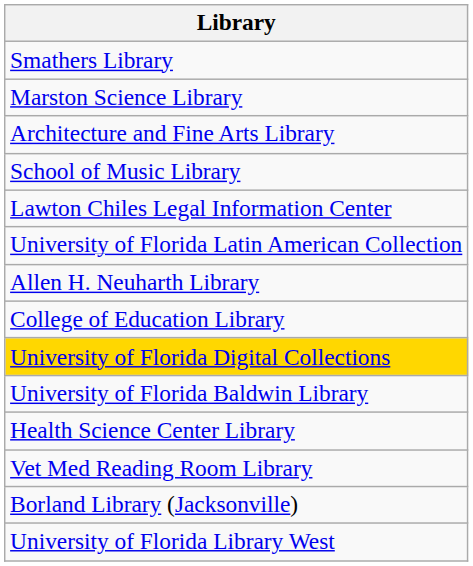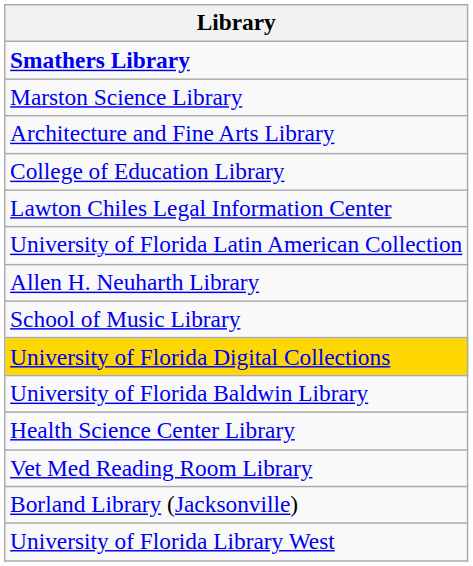(92, 60) normal -> (100, 60) bold
(125, 171) School of Music Library -> (147, 171) College of Education Library
(147, 319) College of Education Library -> (125, 319) School of Music Library
